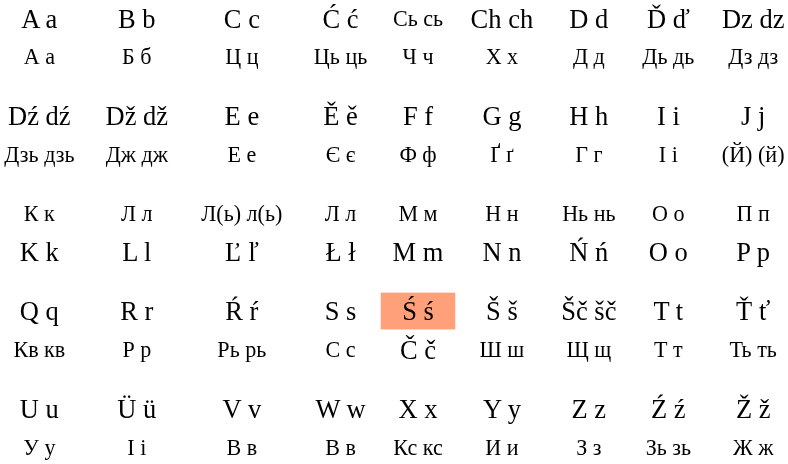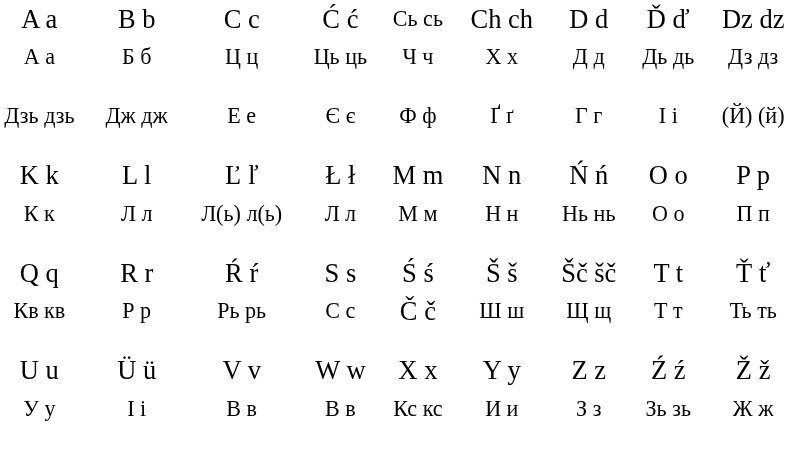- row: (39, 116)
rows swapped: (39, 252) <-> (39, 213)
(418, 311) lightsalmon background -> (418, 272) no background
